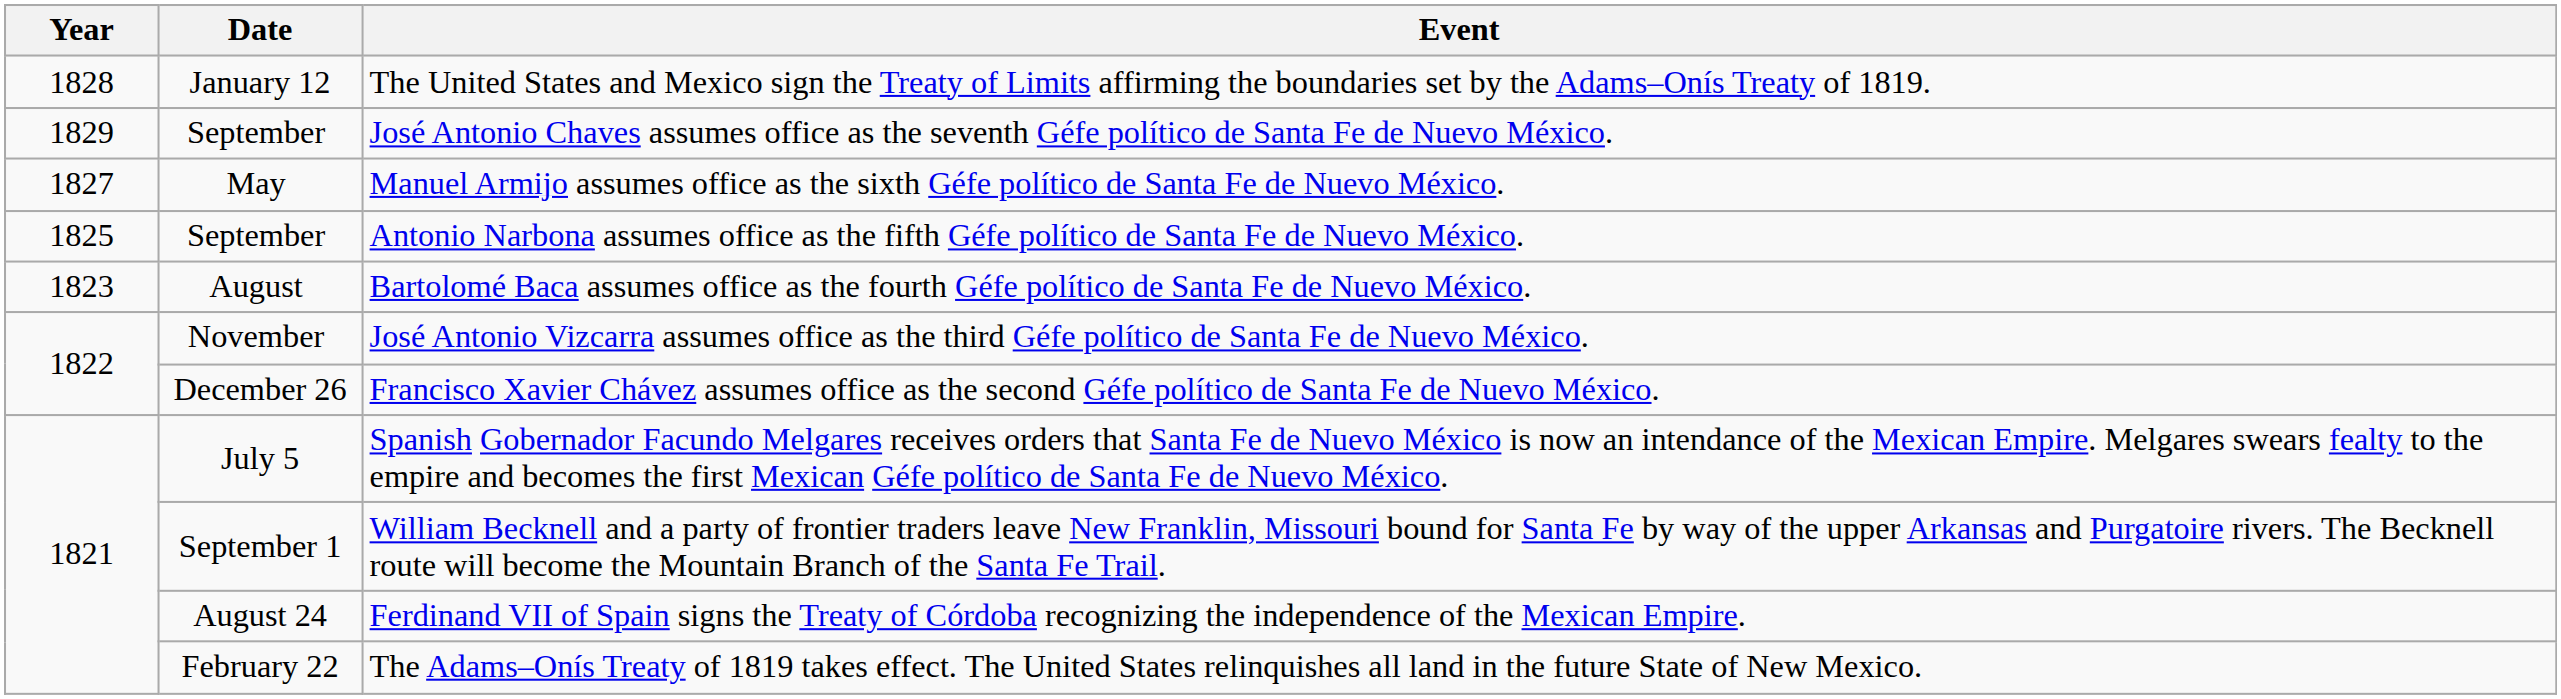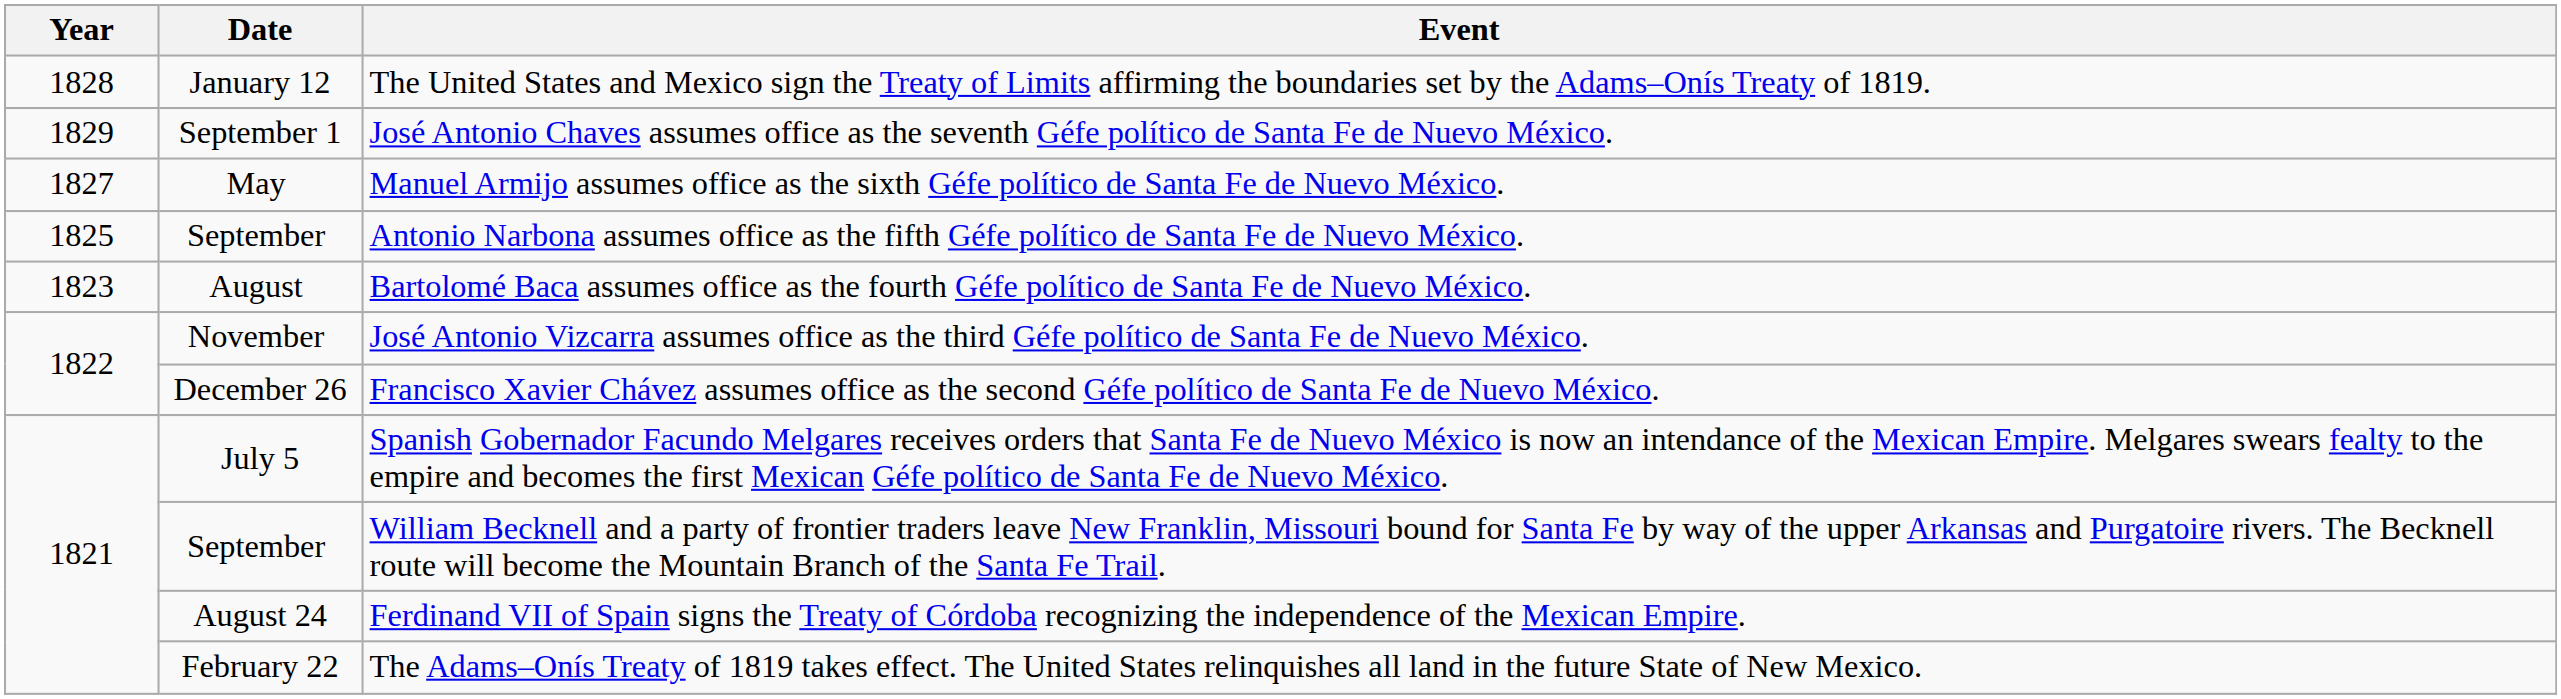(260, 132) September -> (260, 132) September 1
(260, 545) September 1 -> (260, 545) September
